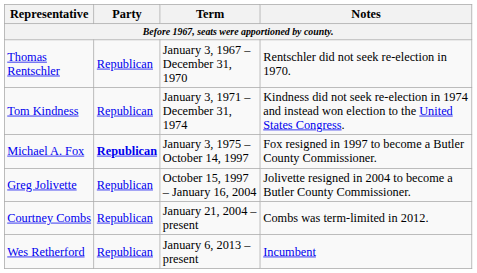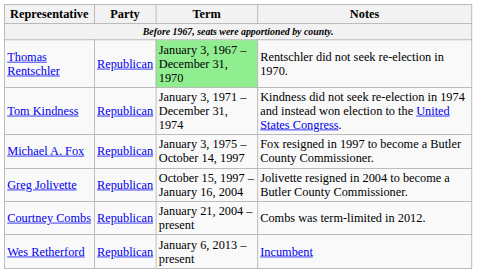(207, 63) no background -> (203, 63) lightgreen background
(127, 151) bold -> (125, 151) normal
